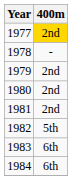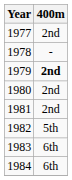(51, 33) gold background -> (51, 33) no background
(51, 71) normal -> (51, 71) bold
